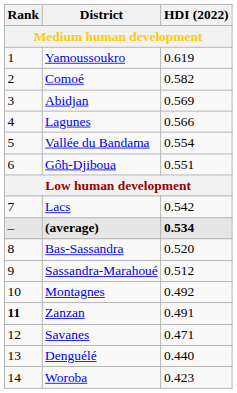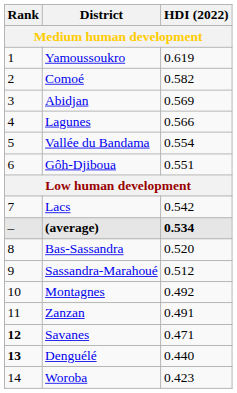(14, 313) bold -> (14, 313) normal
(14, 334) normal -> (14, 334) bold
(14, 356) normal -> (14, 356) bold
